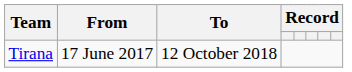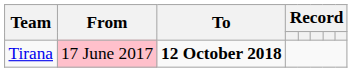(107, 53) no background -> (107, 53) pink background
(219, 53) normal -> (221, 53) bold
